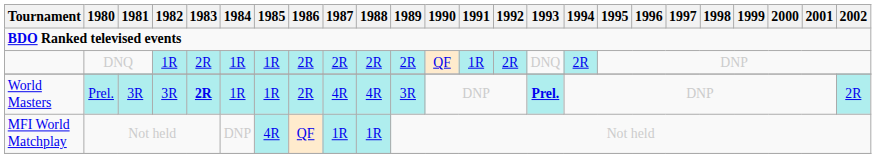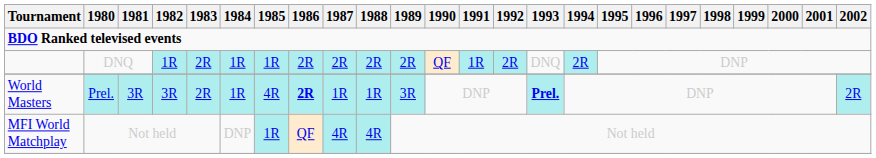(203, 93) bold -> (203, 93) normal
(272, 93) 1R -> (272, 93) 4R
(306, 93) normal -> (306, 93) bold
(340, 93) 4R -> (340, 93) 1R
(374, 93) 4R -> (374, 93) 1R
(272, 133) 4R -> (272, 133) 1R
(340, 133) 1R -> (340, 133) 4R
(374, 133) 1R -> (374, 133) 4R
